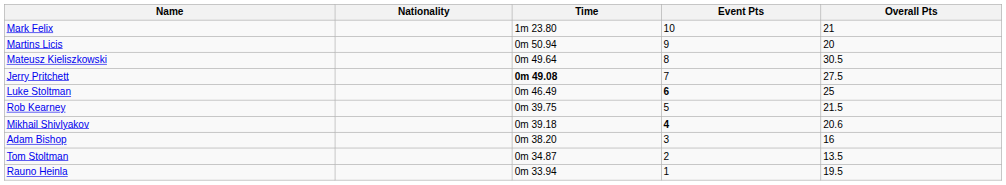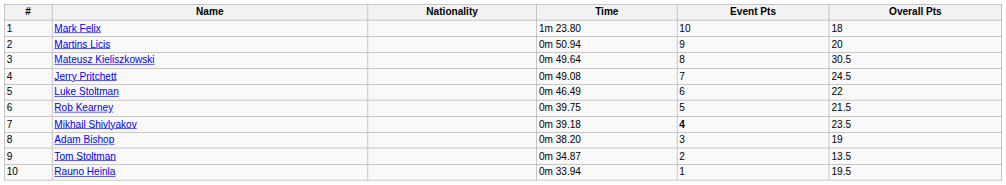+ column: (28, 12)
(829, 28) 21 -> (837, 28) 18
(536, 76) bold -> (560, 76) normal
(833, 76) 27.5 -> (841, 76) 24.5
(666, 92) bold -> (682, 92) normal
(829, 92) 25 -> (837, 92) 22
(833, 124) 20.6 -> (841, 124) 23.5
(829, 140) 16 -> (837, 140) 19
